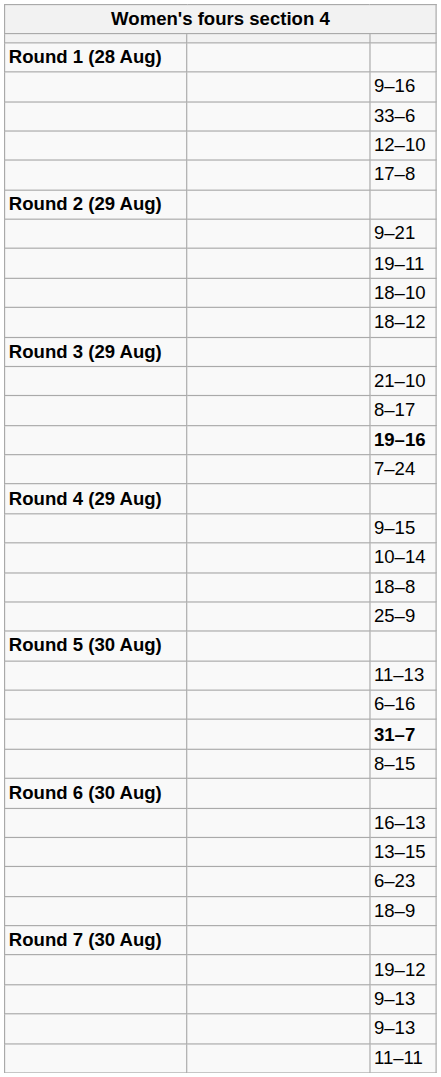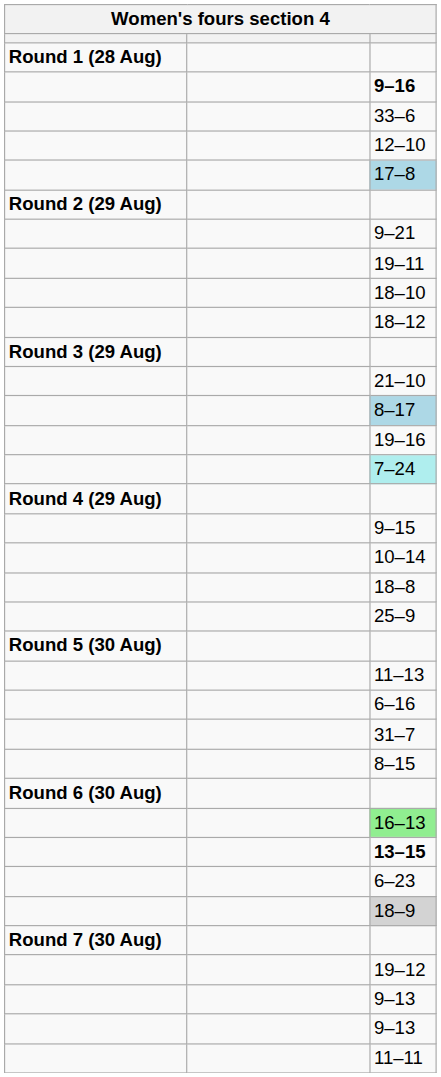(395, 86) normal -> (395, 86) bold
(395, 174) no background -> (395, 174) lightblue background
(395, 410) no background -> (395, 410) lightblue background
(400, 439) bold -> (400, 439) normal
(395, 469) no background -> (395, 469) paleturquoise background
(395, 734) bold -> (395, 734) normal
(400, 822) no background -> (400, 822) lightgreen background
(400, 851) normal -> (400, 851) bold
(395, 910) no background -> (395, 910) lightgrey background
